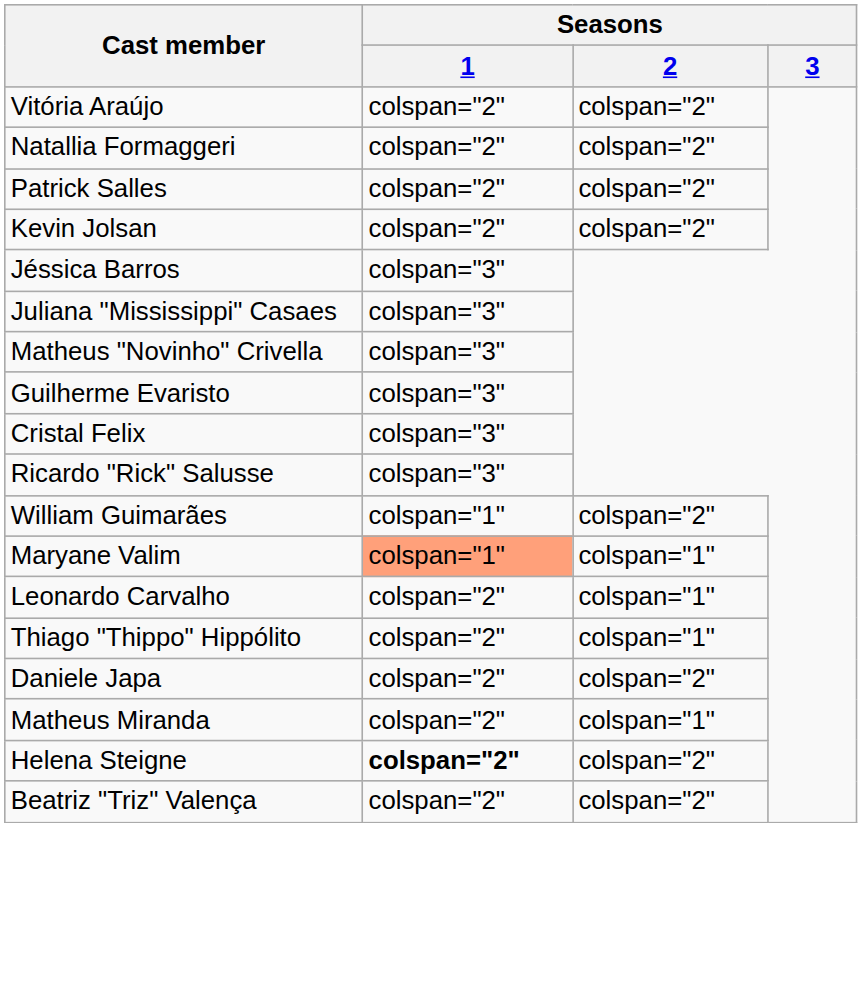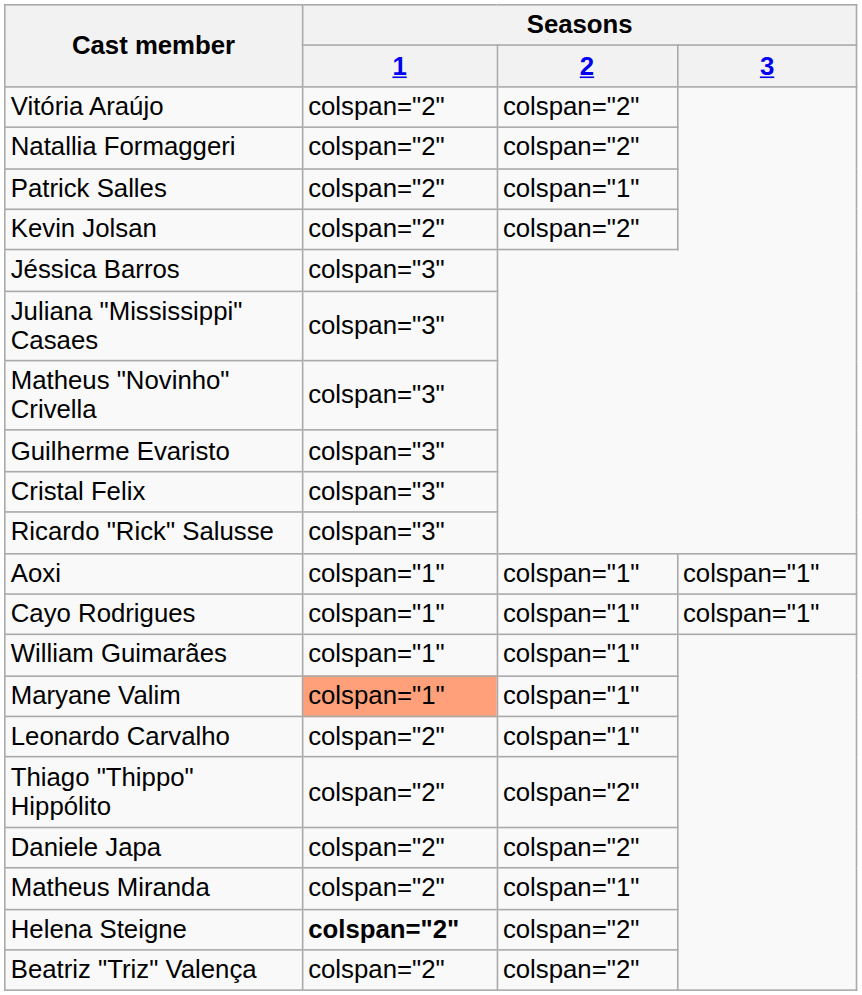(647, 188) colspan="2" -> (571, 188) colspan="1"
+ row: (36, 573)
+ row: (103, 613)
(647, 515) colspan="2" -> (571, 654) colspan="1"
(647, 637) colspan="1" -> (571, 791) colspan="2"
